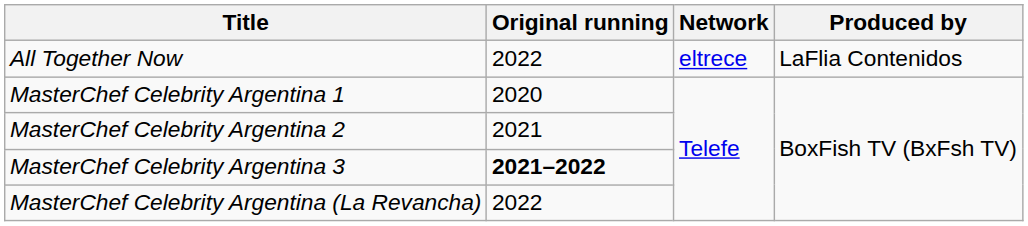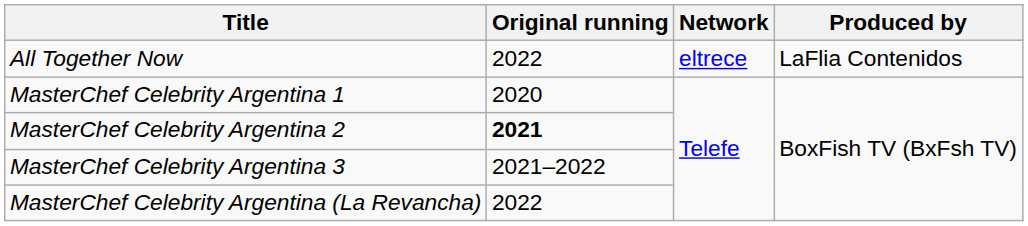(517, 130) normal -> (517, 130) bold
(549, 166) bold -> (549, 166) normal
